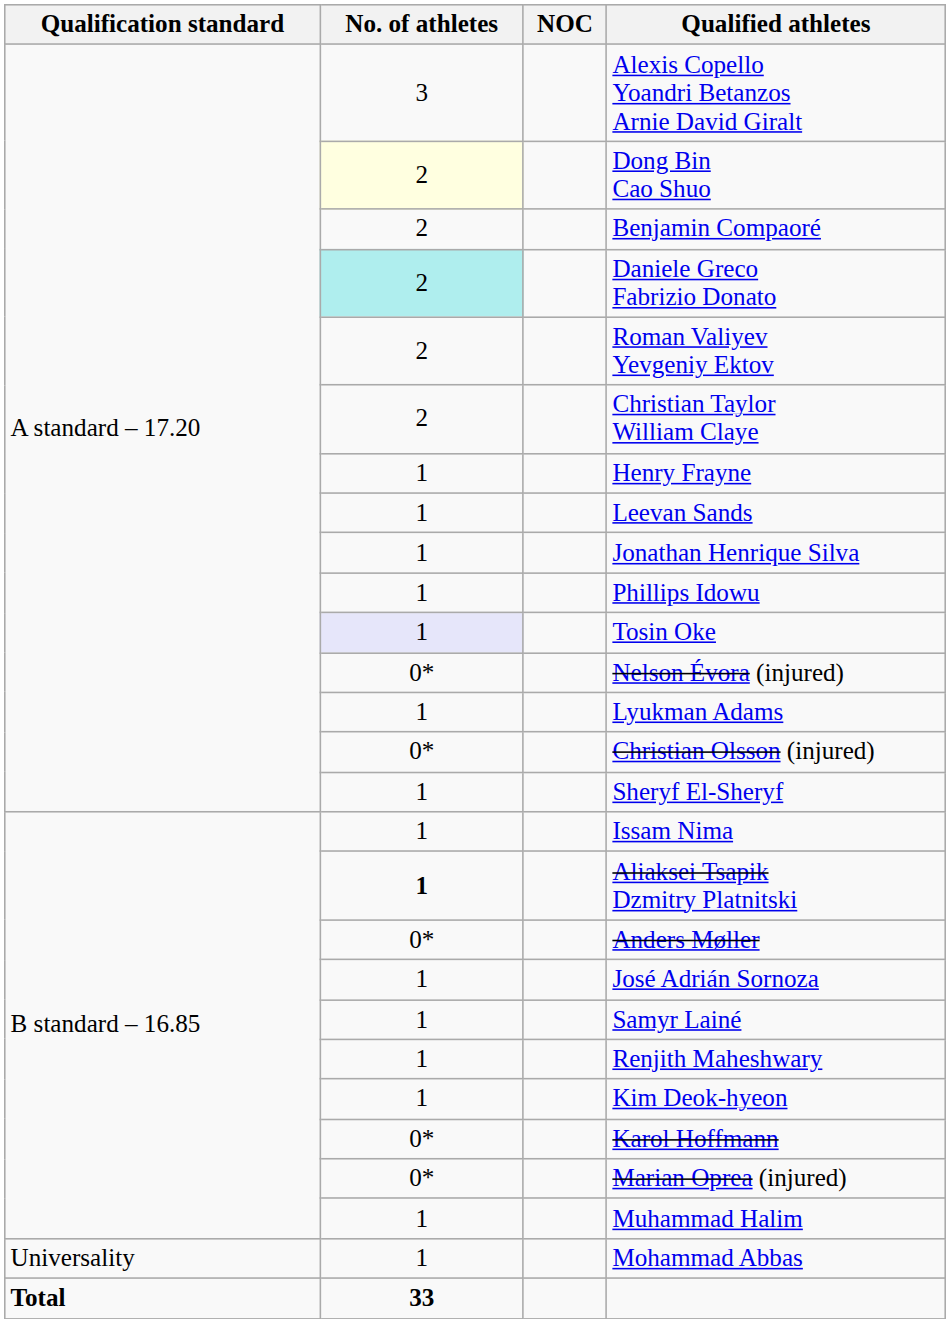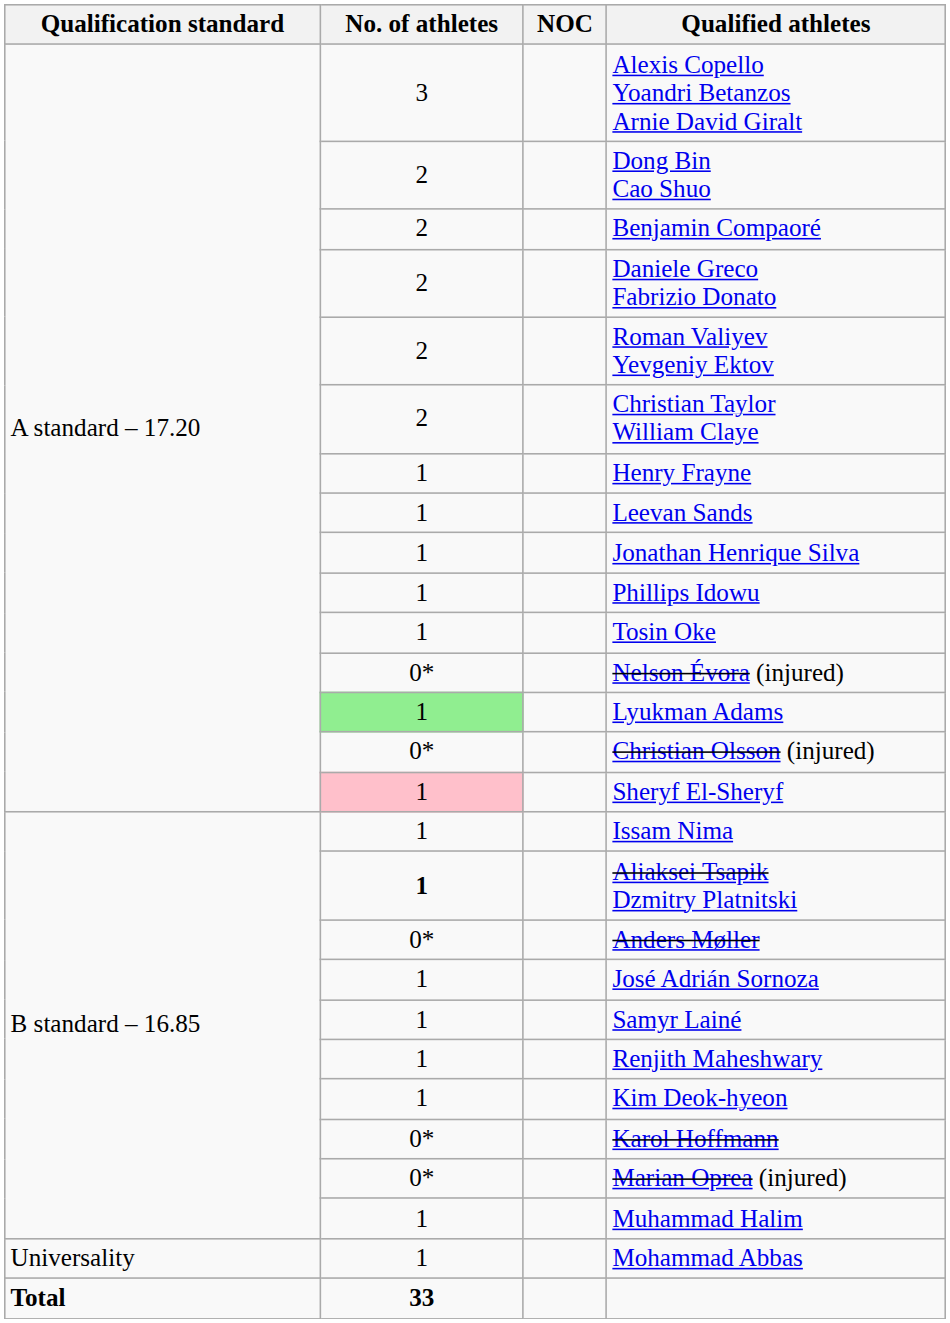(422, 174) lightyellow background -> (422, 174) no background
(422, 282) paleturquoise background -> (422, 282) no background
(422, 632) lavender background -> (422, 632) no background
(422, 711) no background -> (422, 711) lightgreen background
(422, 791) no background -> (422, 791) pink background
